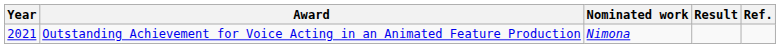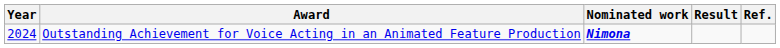(22, 34) 2021 -> (22, 34) 2024
(608, 34) normal -> (608, 34) bold
